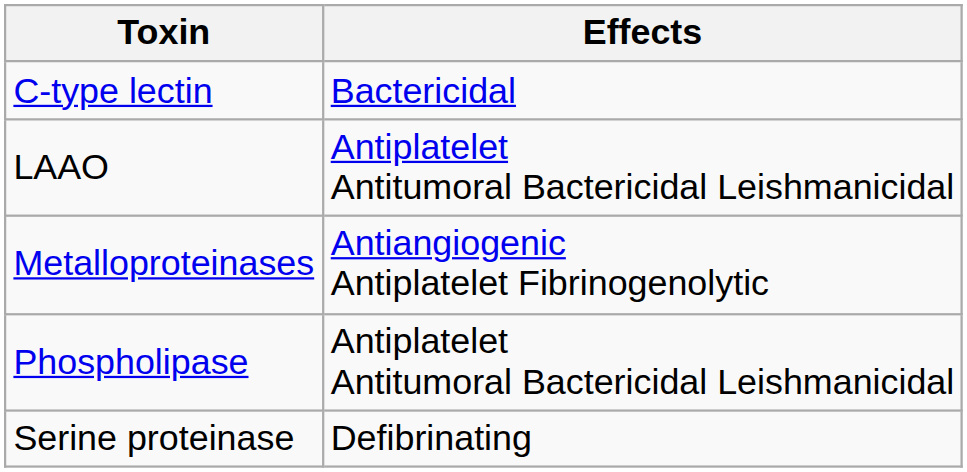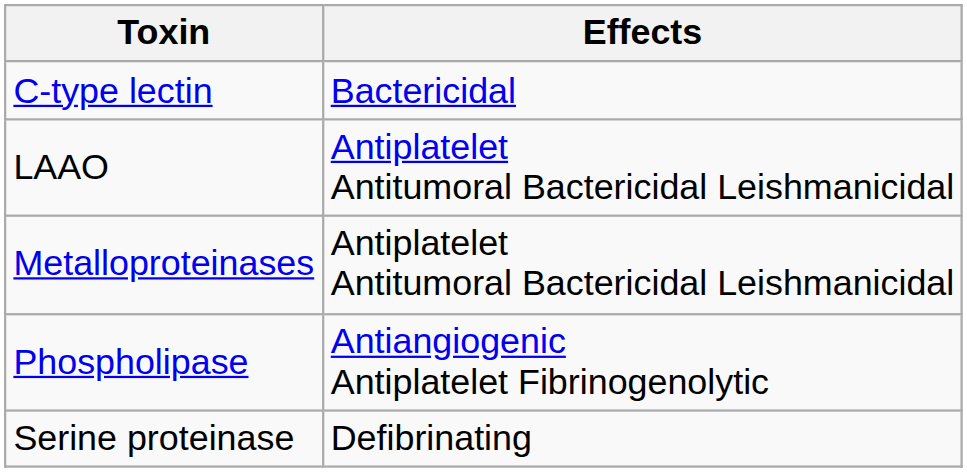(550, 263) Antiangiogenic Antiplatelet Fibrinogenolytic -> (642, 263) Antiplatelet Antitumoral Bactericidal Leishmanicidal
(642, 361) Antiplatelet Antitumoral Bactericidal Leishmanicidal -> (550, 361) Antiangiogenic Antiplatelet Fibrinogenolytic
